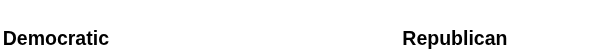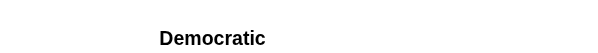- column: (455, 11)
